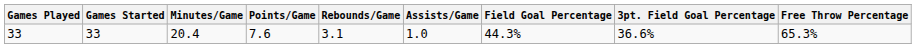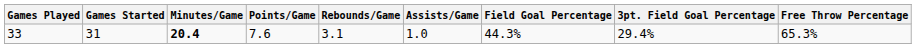(93, 34) 33 -> (93, 34) 31
(185, 34) normal -> (185, 34) bold
(636, 34) 36.6% -> (636, 34) 29.4%
